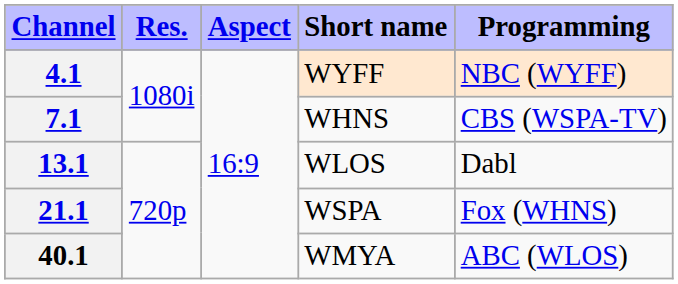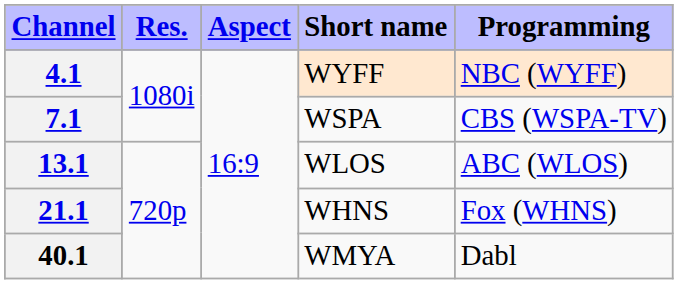(347, 118) WHNS -> (343, 118) WSPA
(489, 164) Dabl -> (544, 164) ABC (WLOS)
(343, 210) WSPA -> (347, 210) WHNS
(544, 255) ABC (WLOS) -> (489, 255) Dabl
